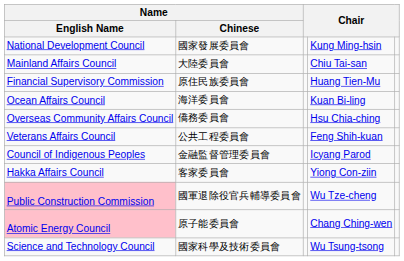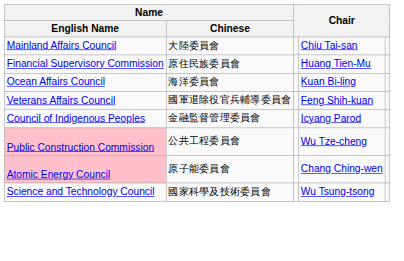- row: (76, 46)
- row: (90, 118)
(214, 136) 公共工程委員會 -> (230, 100) 國軍退除役官兵輔導委員會
- row: (55, 173)
(239, 195) 國軍退除役官兵輔導委員會 -> (204, 141) 公共工程委員會
